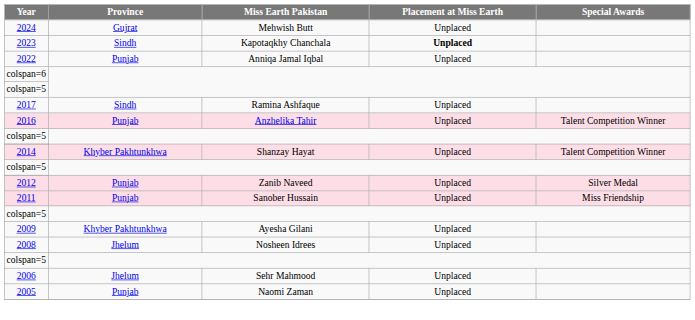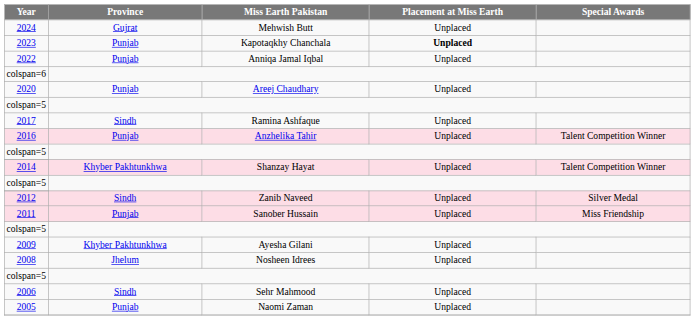(125, 43) Sindh -> (125, 43) Punjab
+ row: (26, 89)
(125, 182) Punjab -> (125, 198) Sindh
(125, 275) Jhelum -> (125, 291) Sindh
